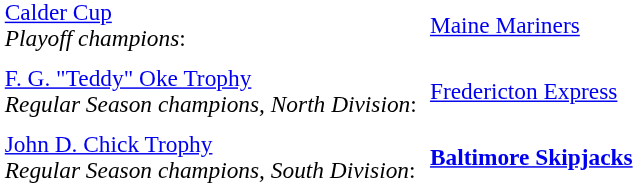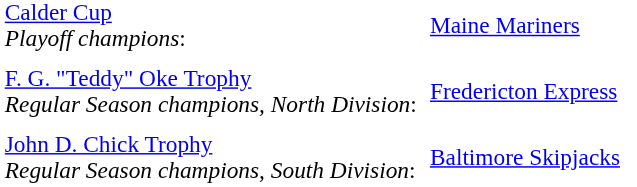(531, 157) bold -> (525, 157) normal
